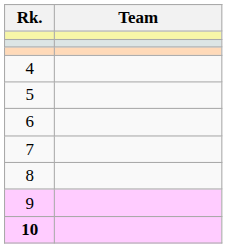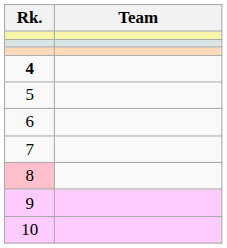(30, 68) normal -> (30, 68) bold
(30, 175) no background -> (30, 175) pink background
(30, 229) bold -> (30, 229) normal
